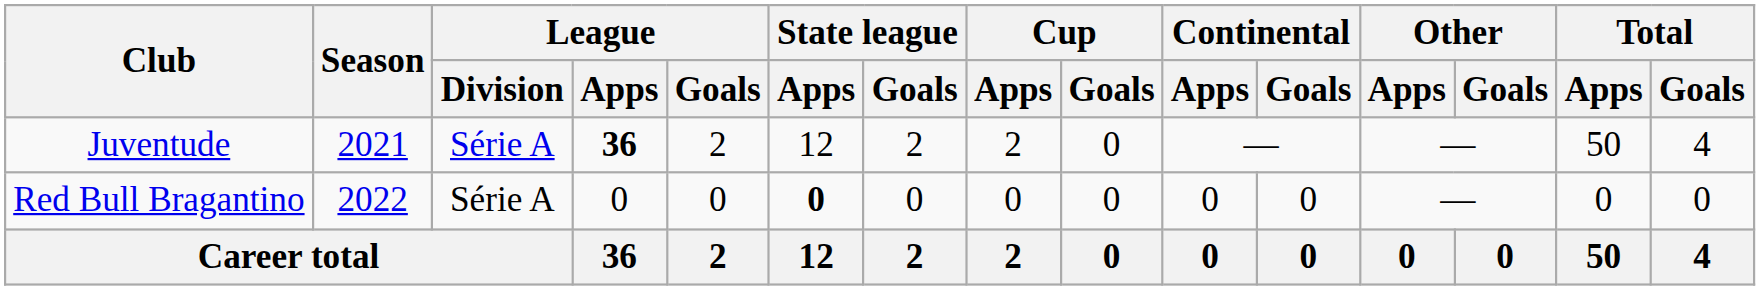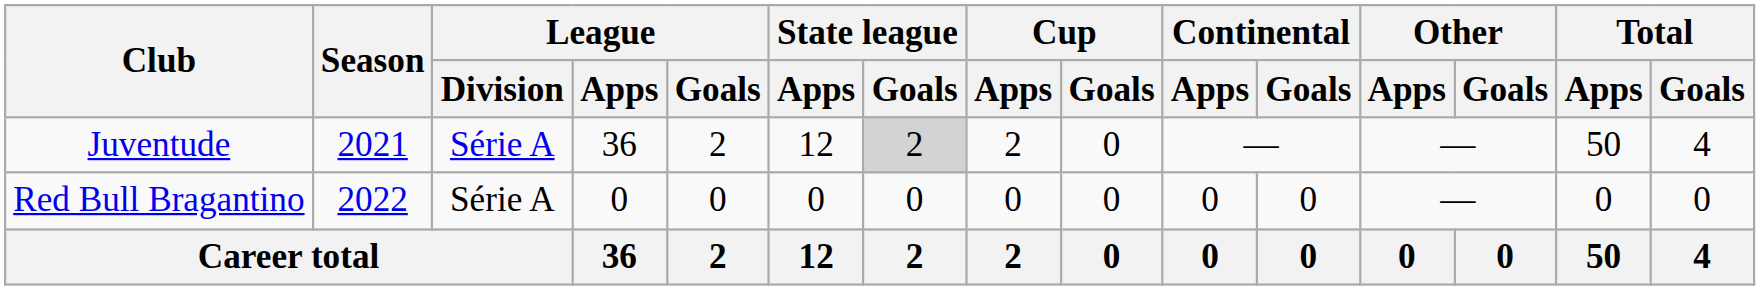(619, 144) bold -> (619, 144) normal
(915, 144) no background -> (915, 144) lightgrey background
(816, 199) bold -> (816, 199) normal
